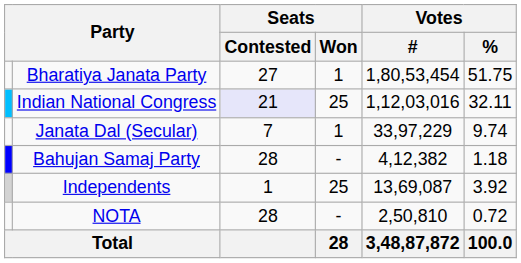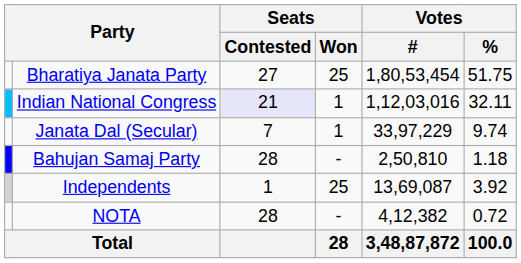(339, 74) 1 -> (339, 74) 25
(339, 103) 25 -> (339, 103) 1
(413, 159) 4,12,382 -> (413, 159) 2,50,810
(413, 215) 2,50,810 -> (413, 215) 4,12,382
